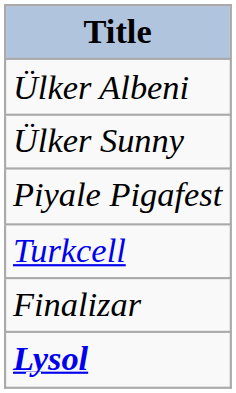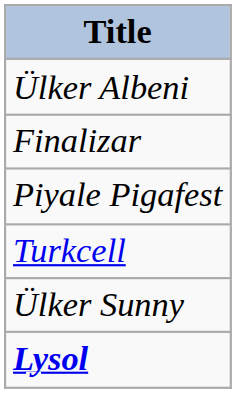(98, 140) Ülker Sunny -> (77, 140) Finalizar
(77, 304) Finalizar -> (98, 304) Ülker Sunny
